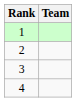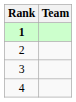(22, 32) normal -> (22, 32) bold
